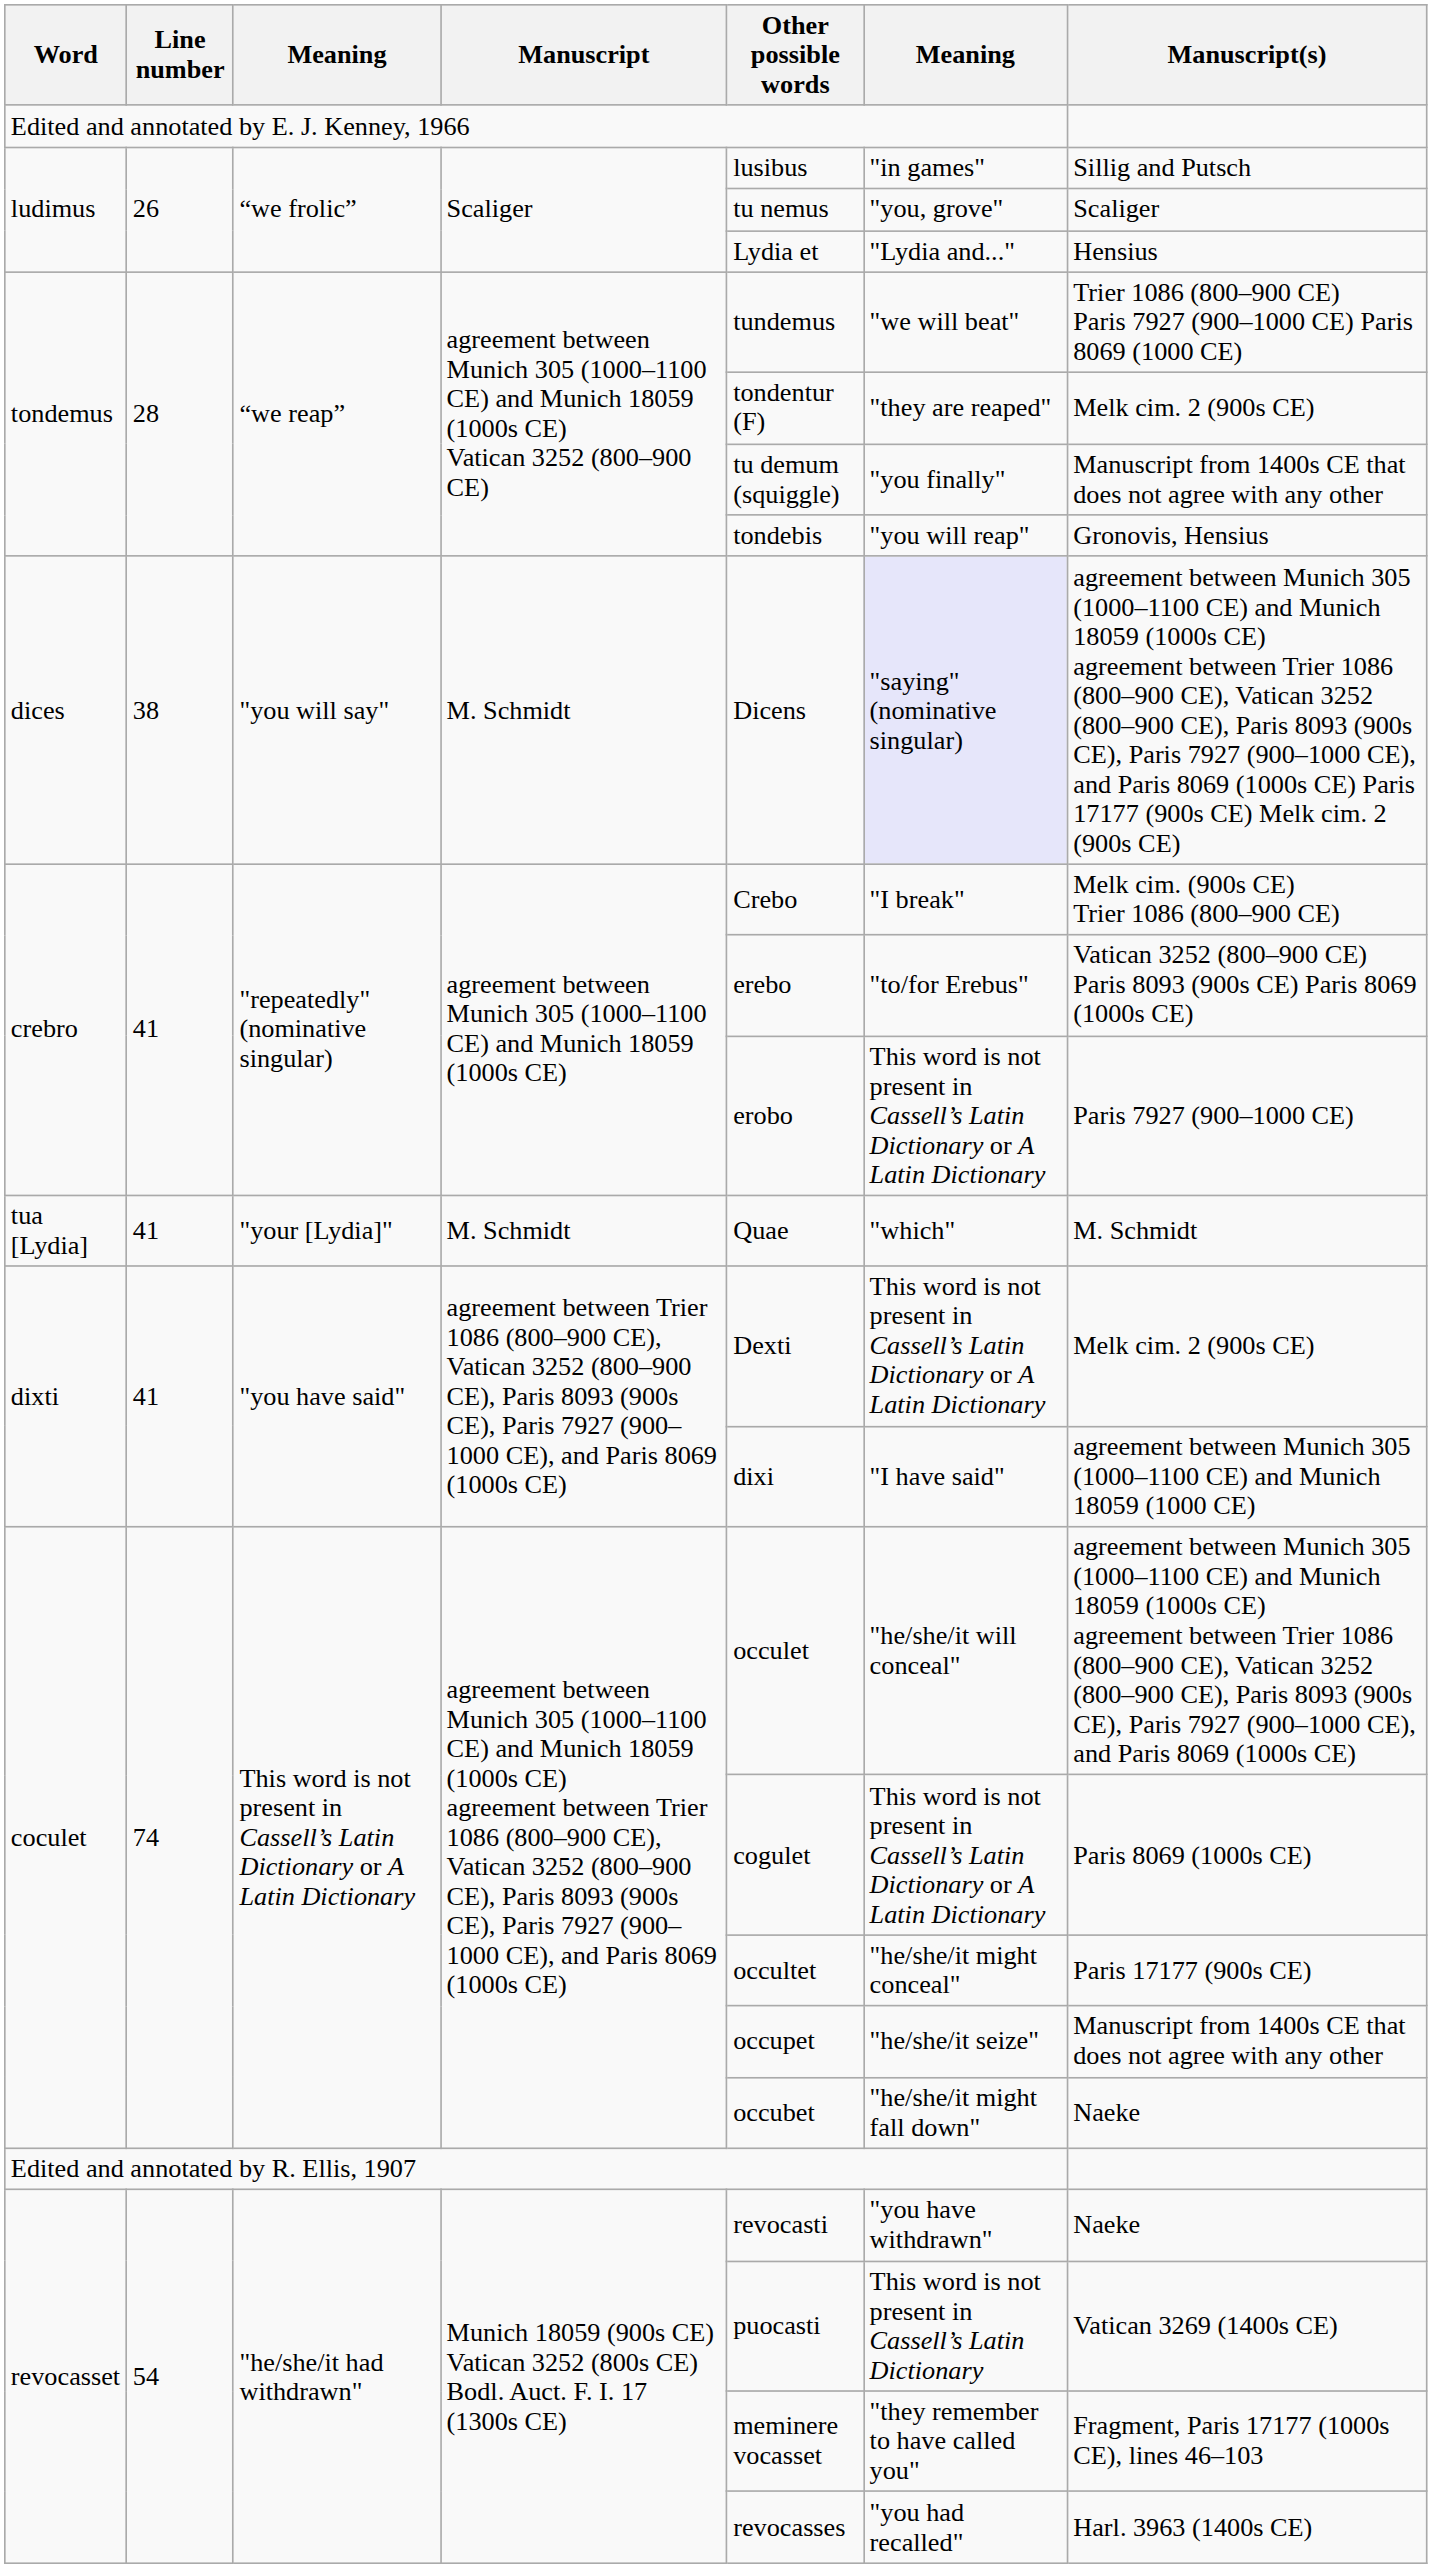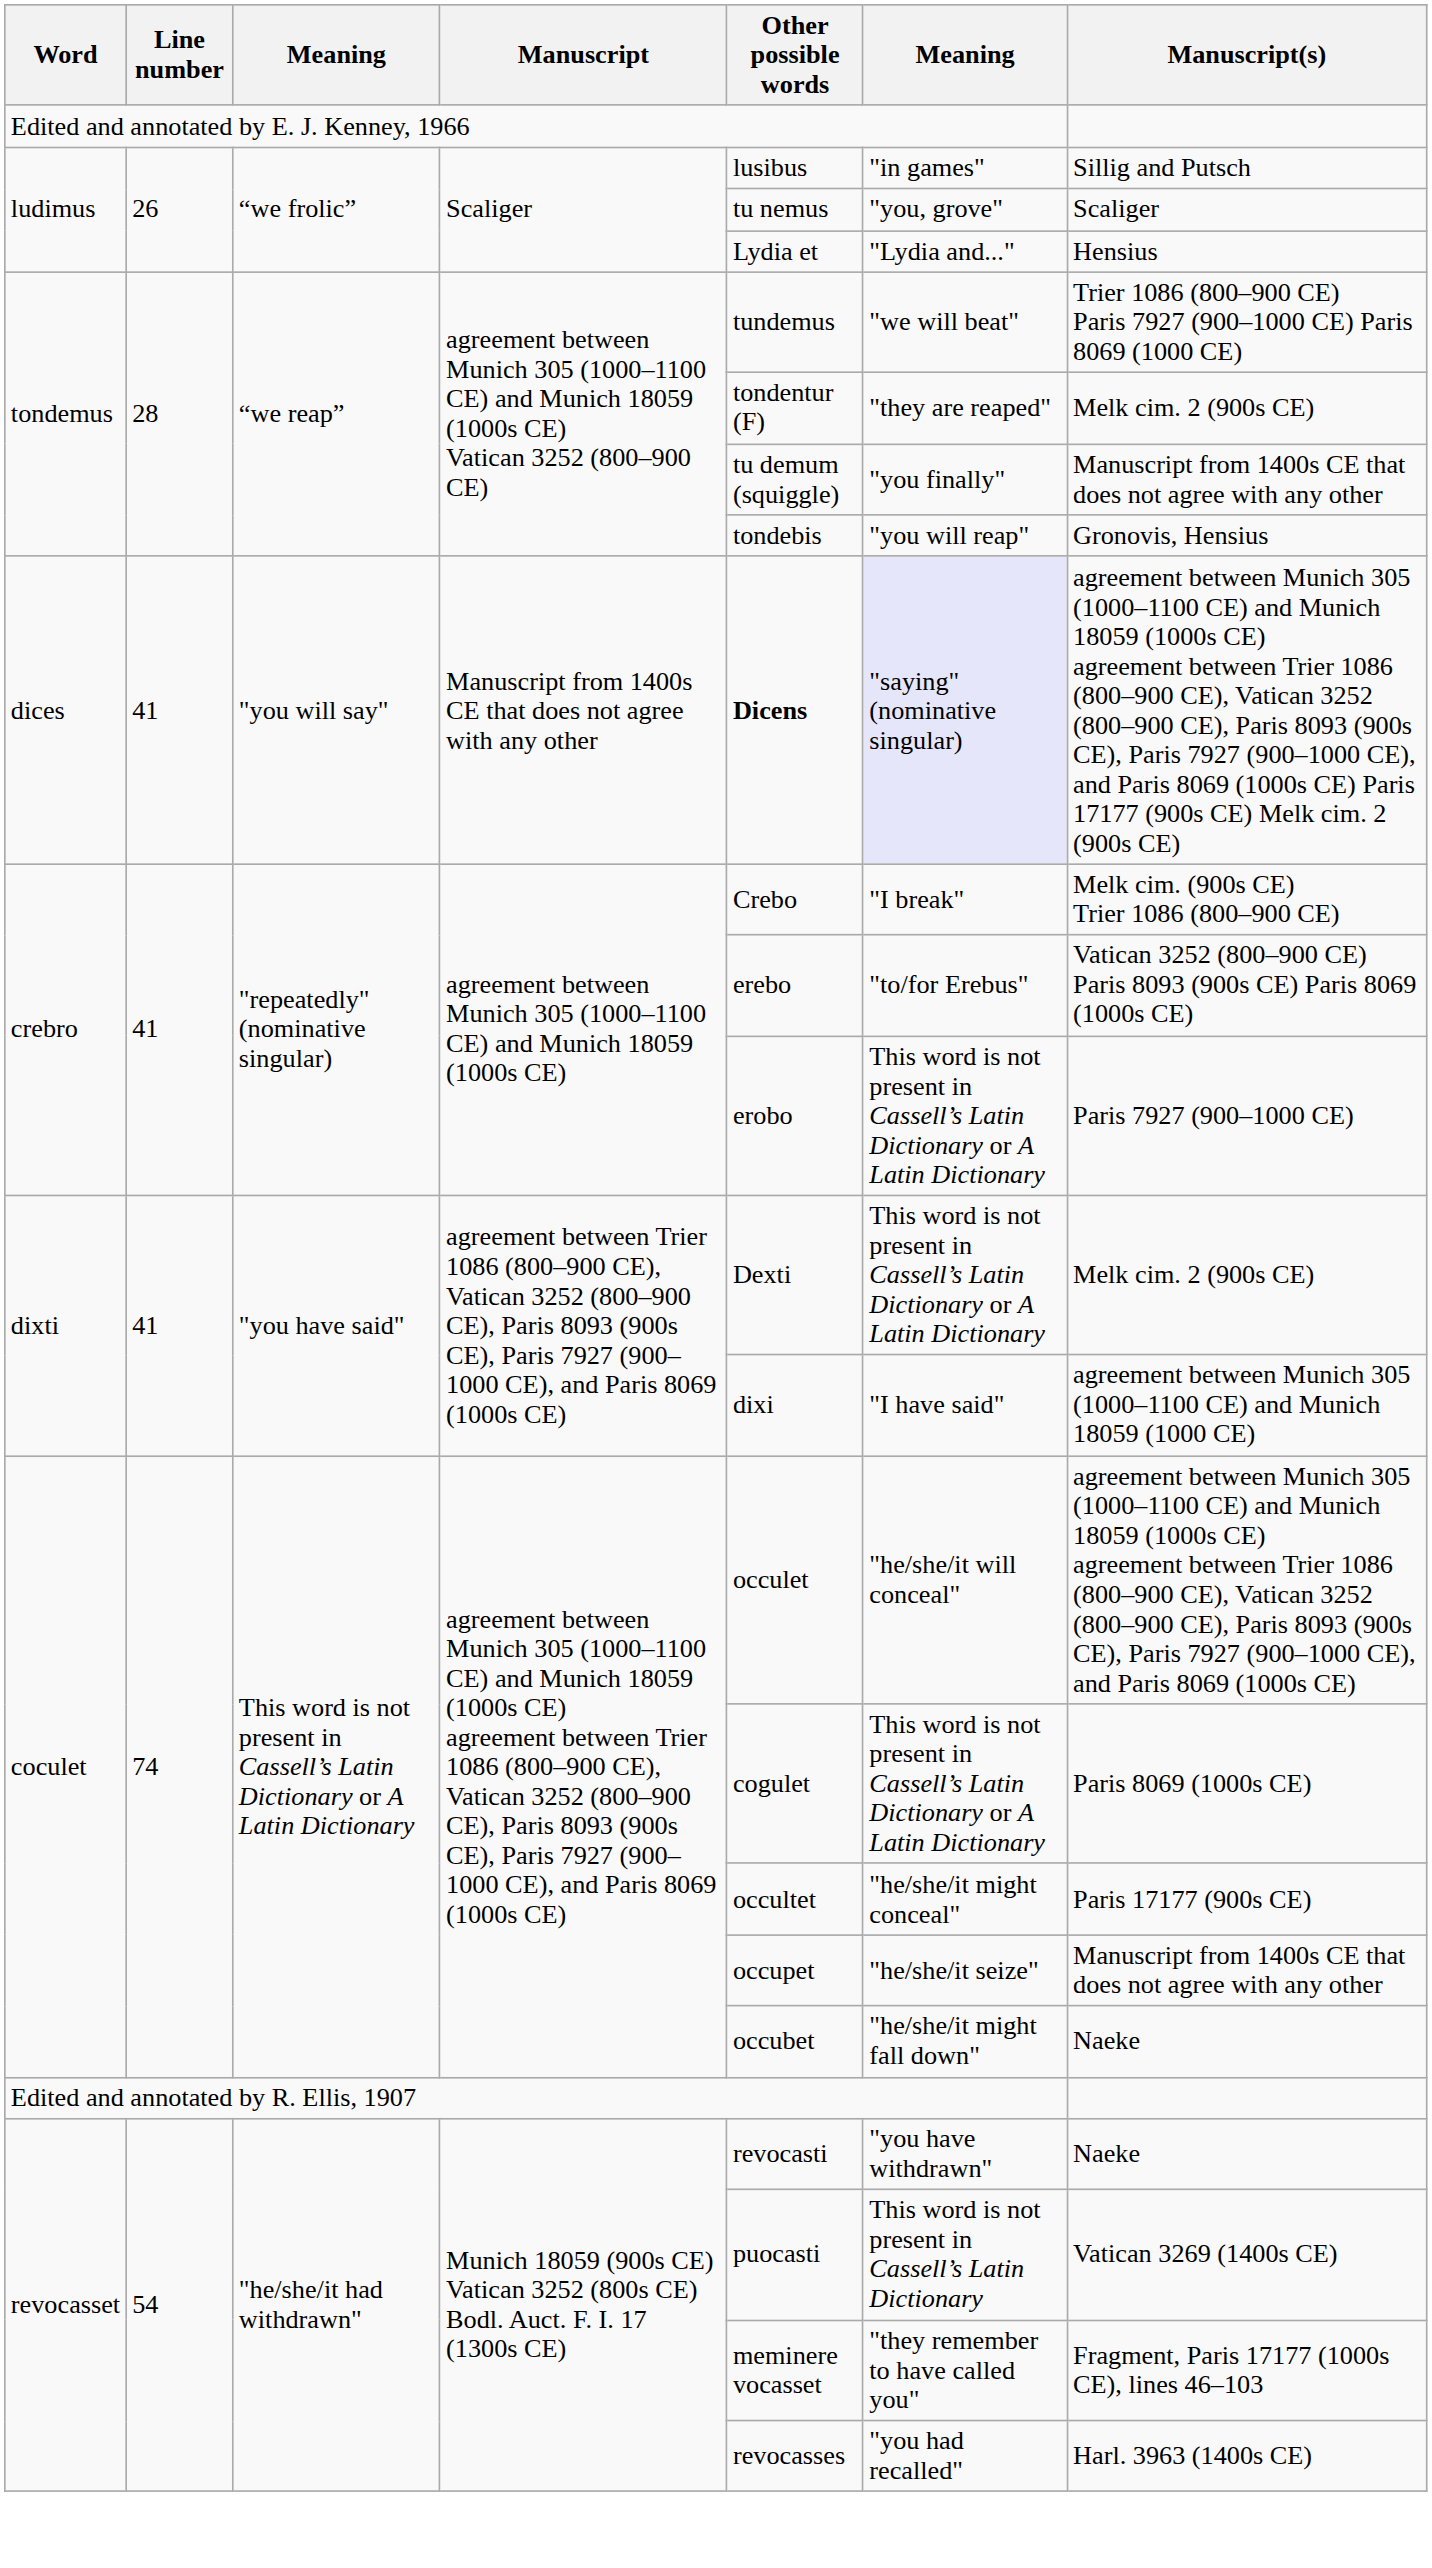(146, 709) 38 -> (145, 709) 41
(509, 709) M. Schmidt -> (569, 709) Manuscript from 1400s CE that does not agree with any other
(770, 709) normal -> (770, 709) bold
- row: (49, 1230)
